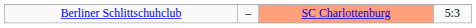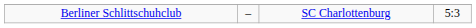(346, 13) lightsalmon background -> (346, 13) no background
